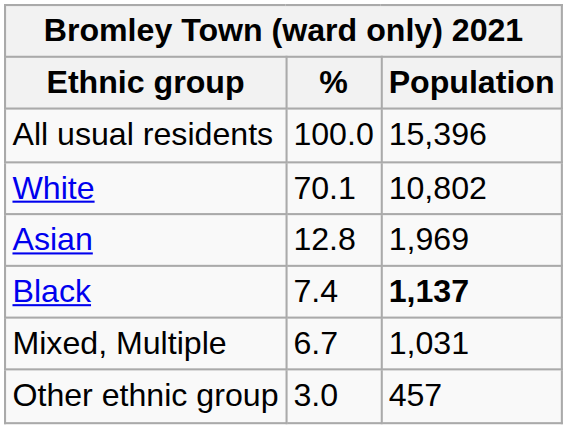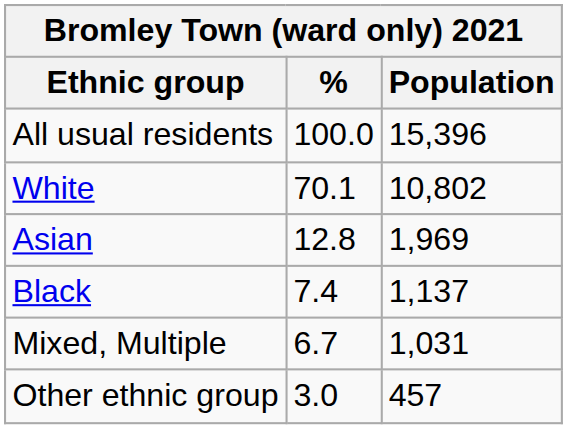(429, 290) bold -> (429, 290) normal
